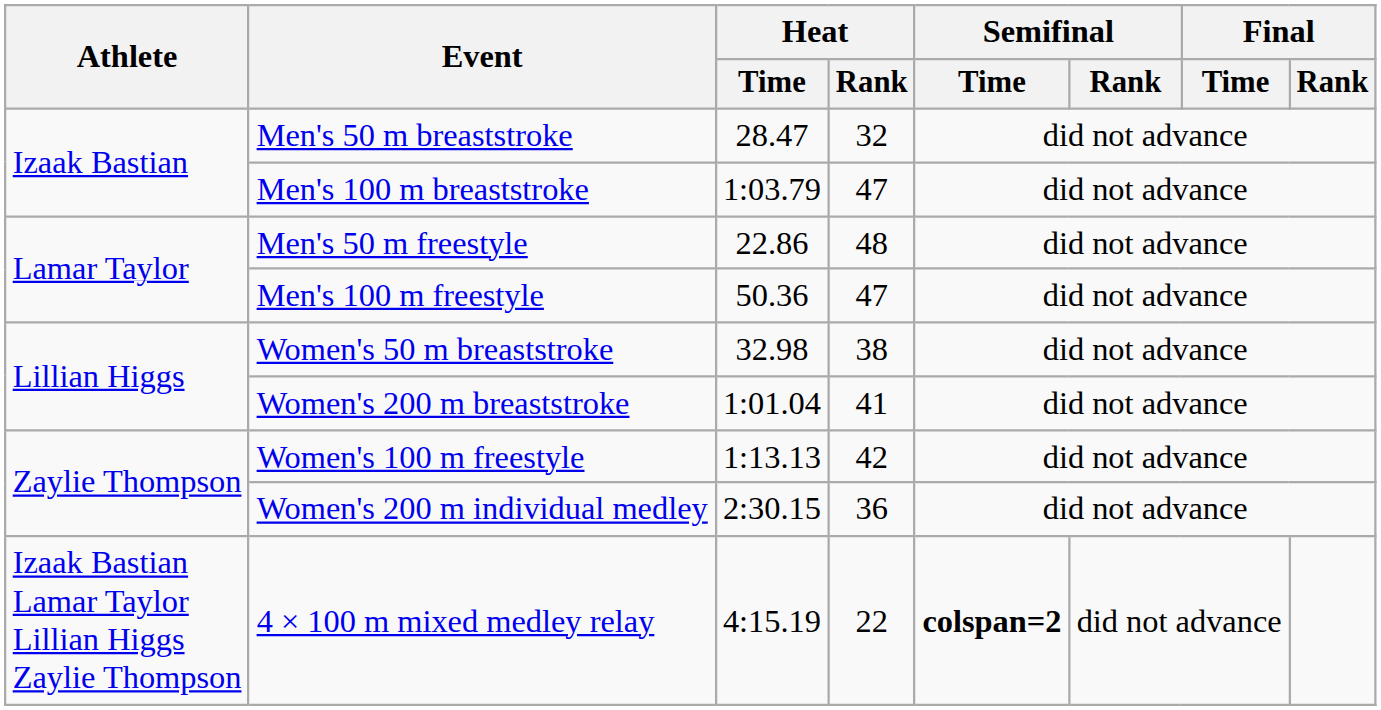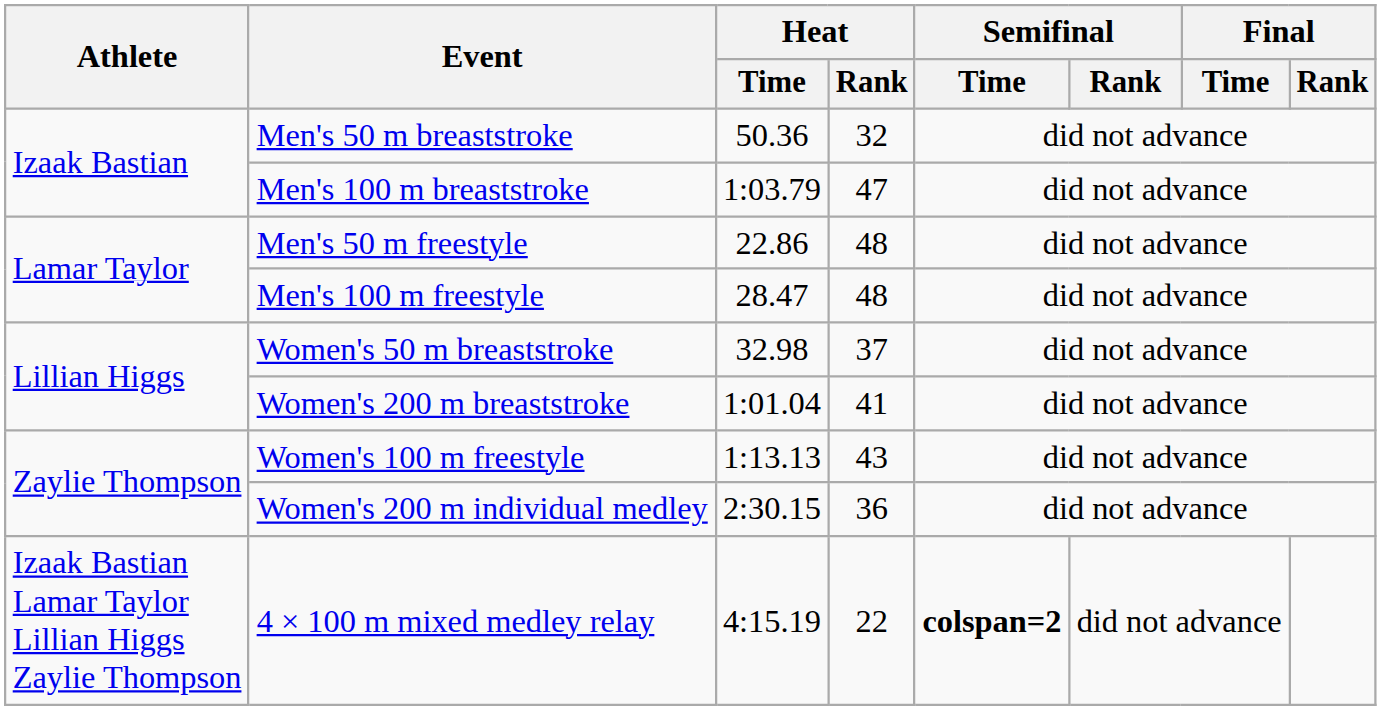(772, 135) 28.47 -> (772, 135) 50.36
(772, 295) 50.36 -> (772, 295) 28.47
(872, 295) 47 -> (872, 295) 48
(872, 349) 38 -> (872, 349) 37
(872, 456) 42 -> (872, 456) 43
